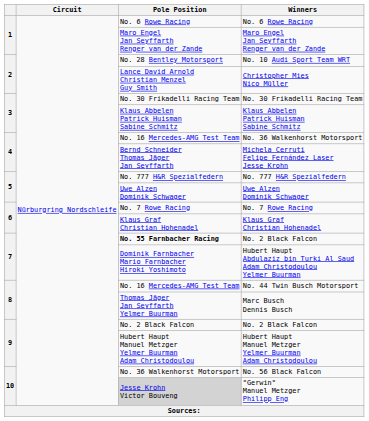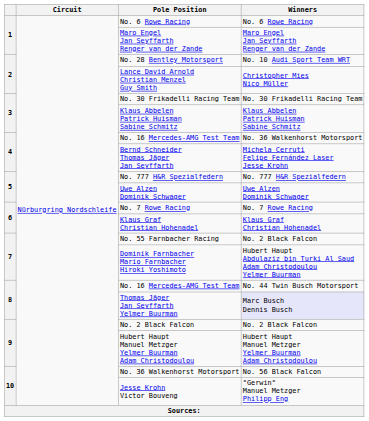(169, 239) bold -> (169, 239) normal
(268, 305) no background -> (268, 305) lavender background
(149, 391) lightgrey background -> (149, 391) no background
